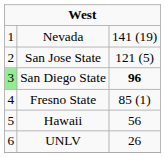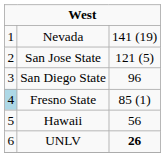(11, 78) lightgreen background -> (11, 78) no background
(135, 78) bold -> (135, 78) normal
(11, 99) no background -> (11, 99) lightblue background
(135, 141) normal -> (135, 141) bold
